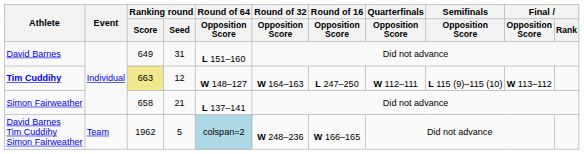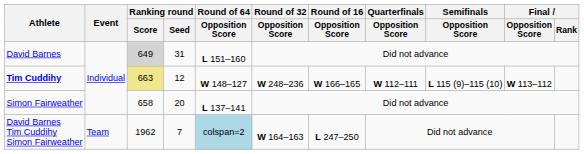(145, 54) no background -> (145, 54) lightgrey background
(280, 84) W 164–163 -> (280, 84) W 248–236
(337, 84) L 247–250 -> (337, 84) W 166–165
(179, 103) 21 -> (179, 103) 20
(179, 132) 5 -> (179, 132) 7
(280, 138) W 248–236 -> (280, 138) W 164–163
(337, 138) W 166–165 -> (337, 138) L 247–250
